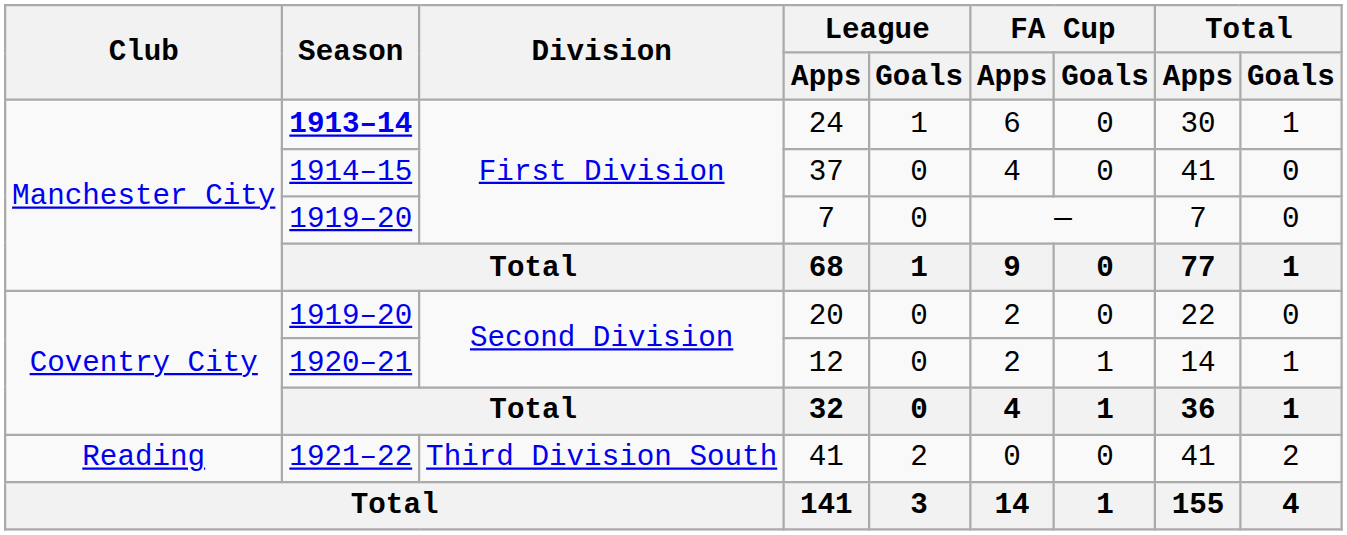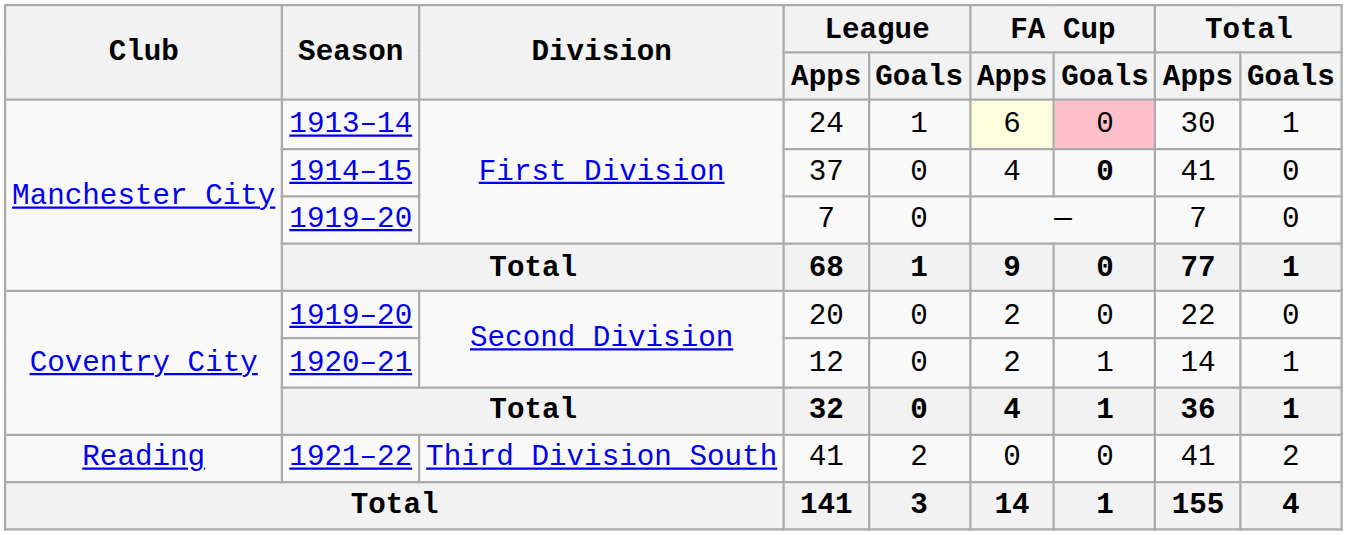(351, 124) bold -> (351, 124) normal
(1012, 124) no background -> (1012, 124) lightyellow background
(1105, 124) no background -> (1105, 124) pink background
(1105, 172) normal -> (1105, 172) bold
